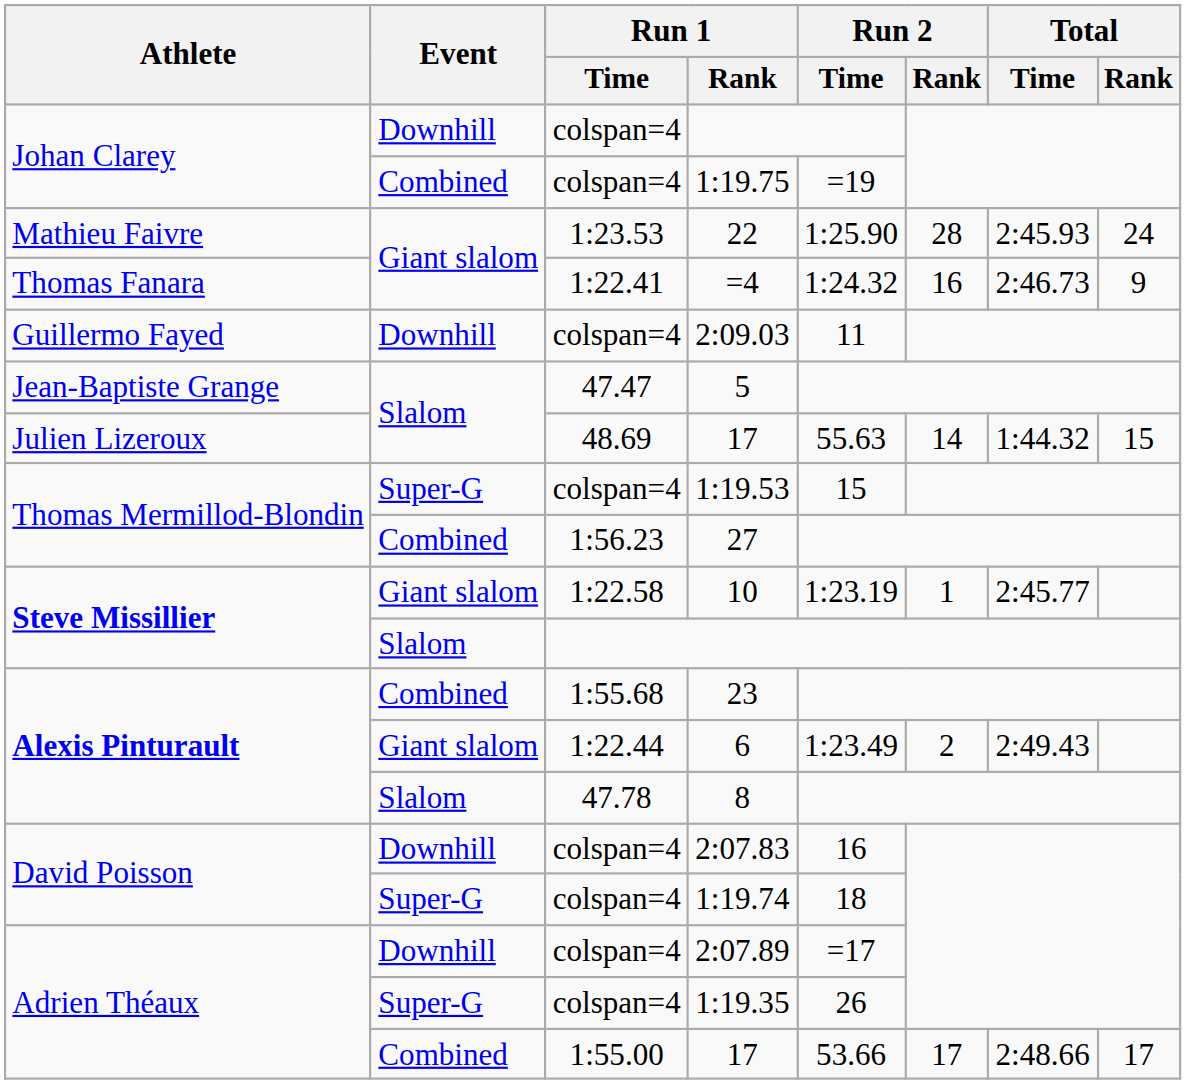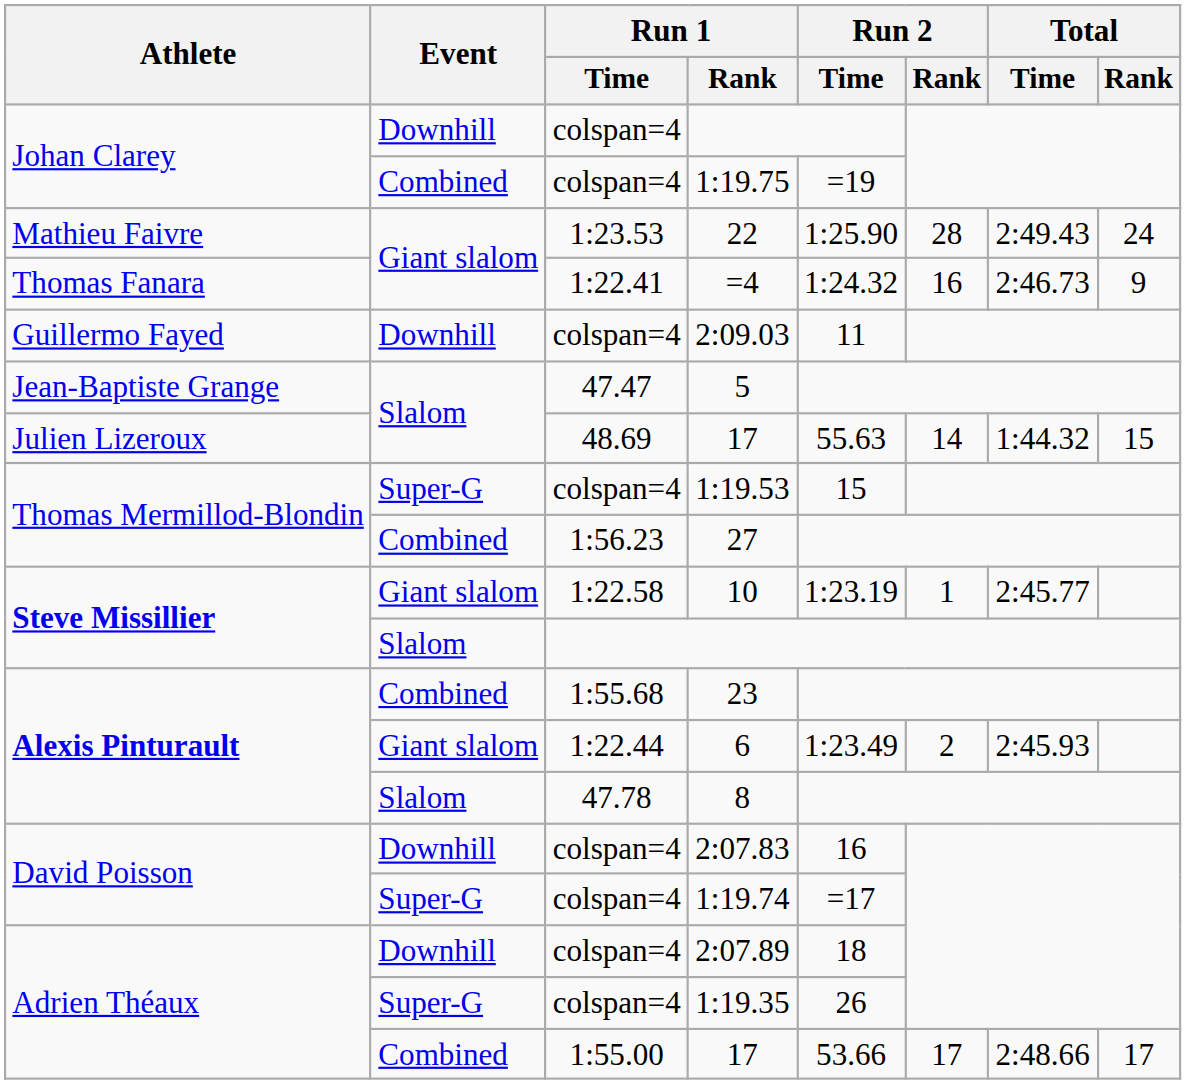(1043, 232) 2:45.93 -> (1043, 232) 2:49.43
(1043, 745) 2:49.43 -> (1043, 745) 2:45.93
(851, 899) 18 -> (851, 899) =17
(851, 951) =17 -> (851, 951) 18
